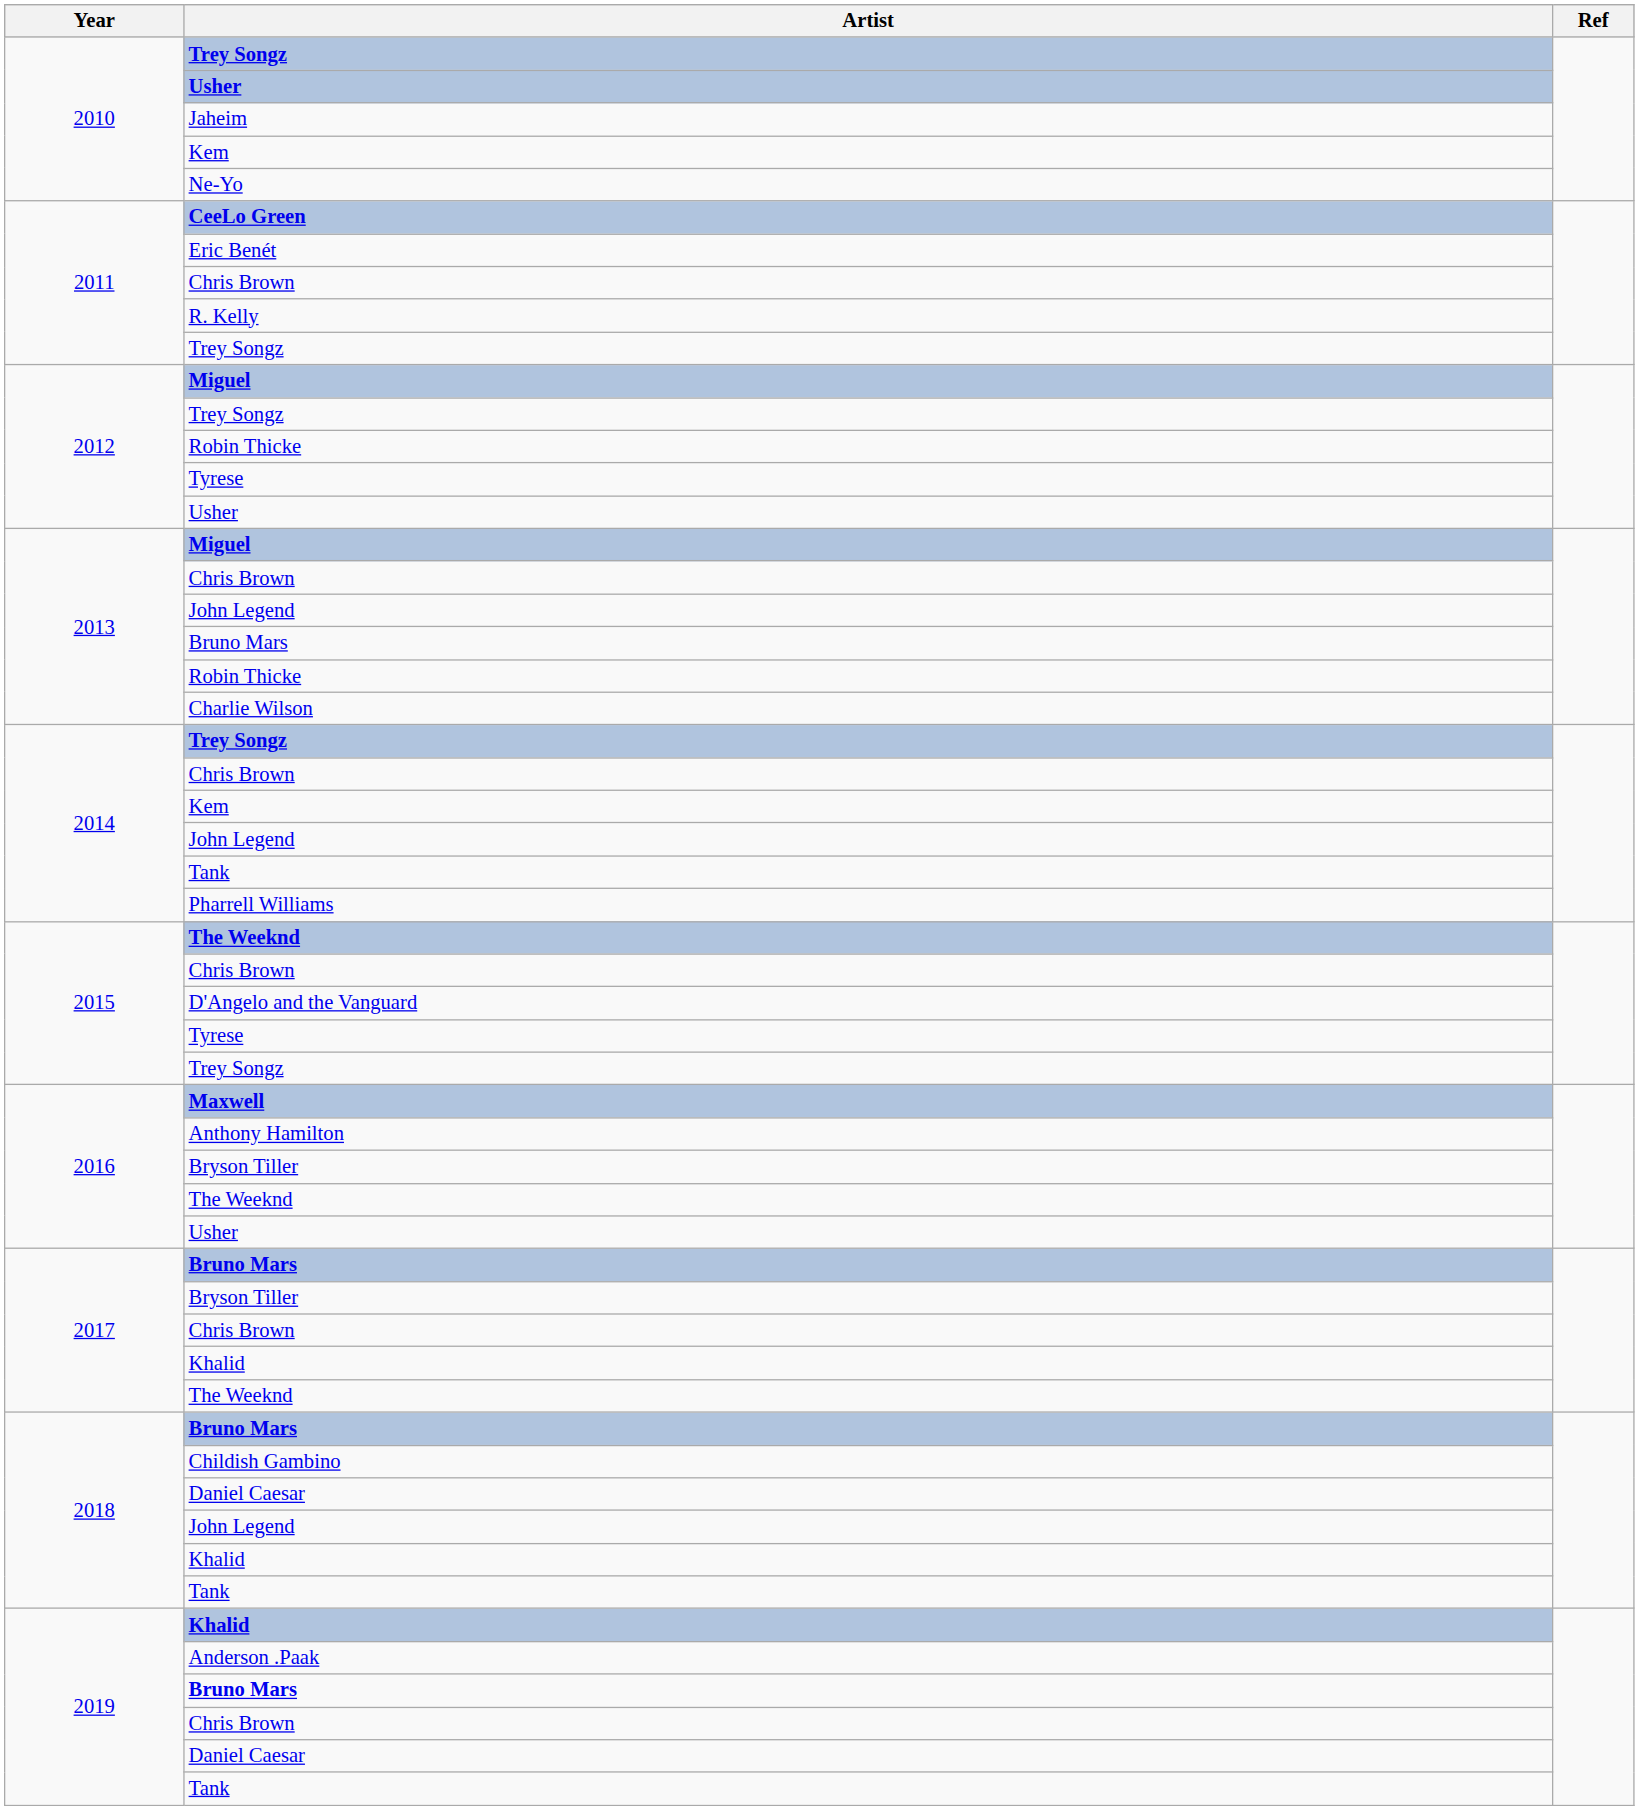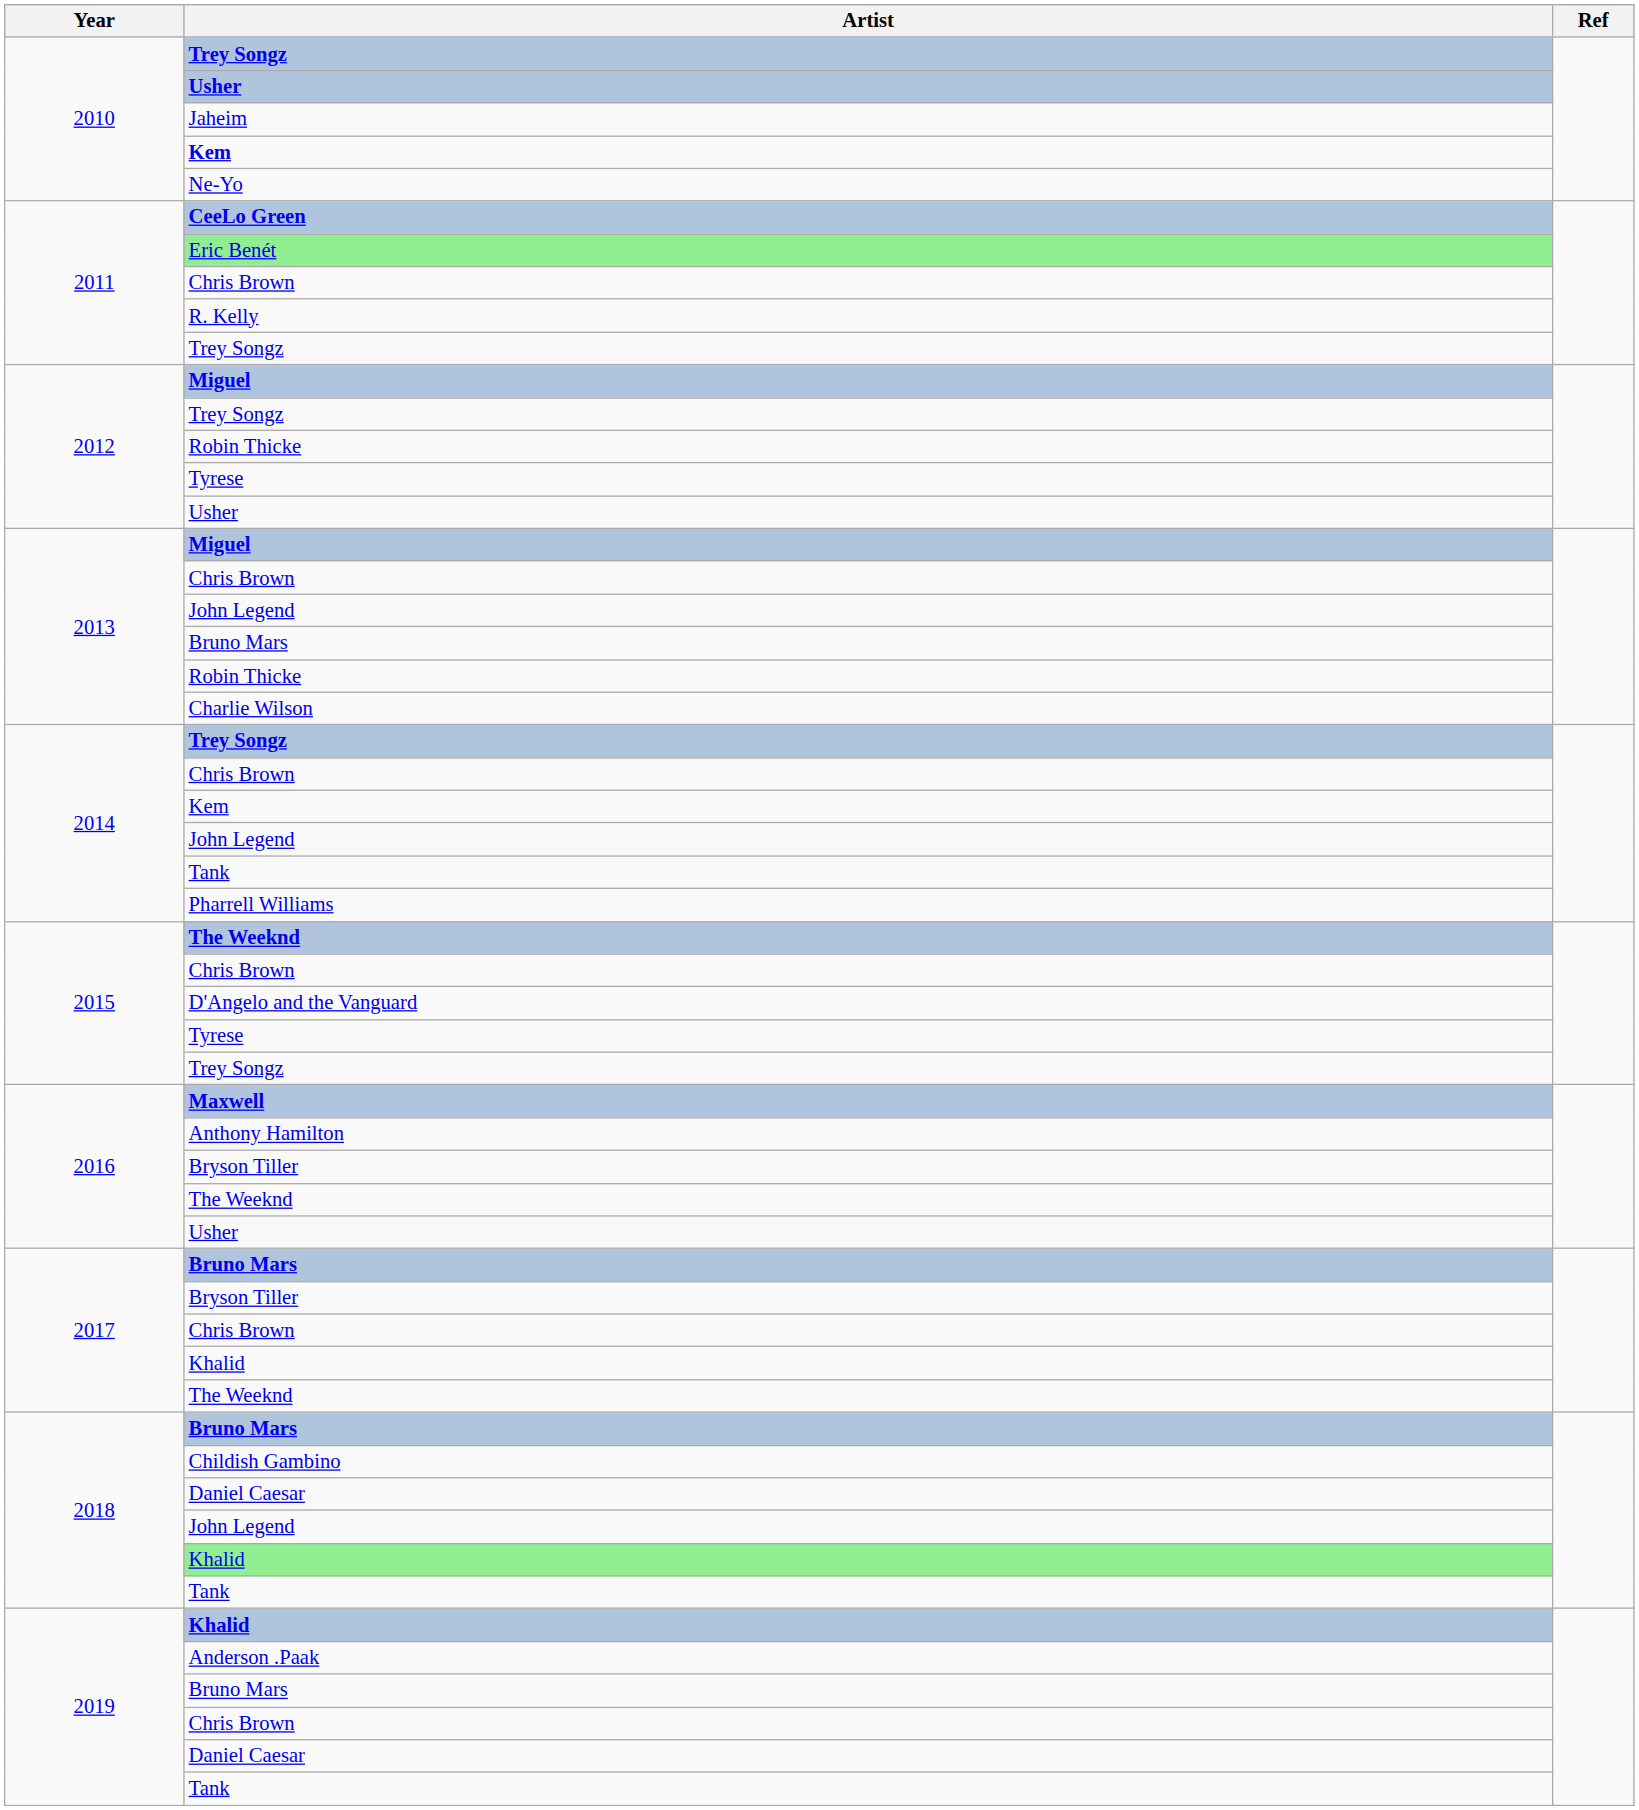(209, 151) normal -> (210, 151) bold
(232, 250) no background -> (232, 250) lightgreen background
(217, 1559) no background -> (217, 1559) lightgreen background
(243, 1690) bold -> (238, 1690) normal
